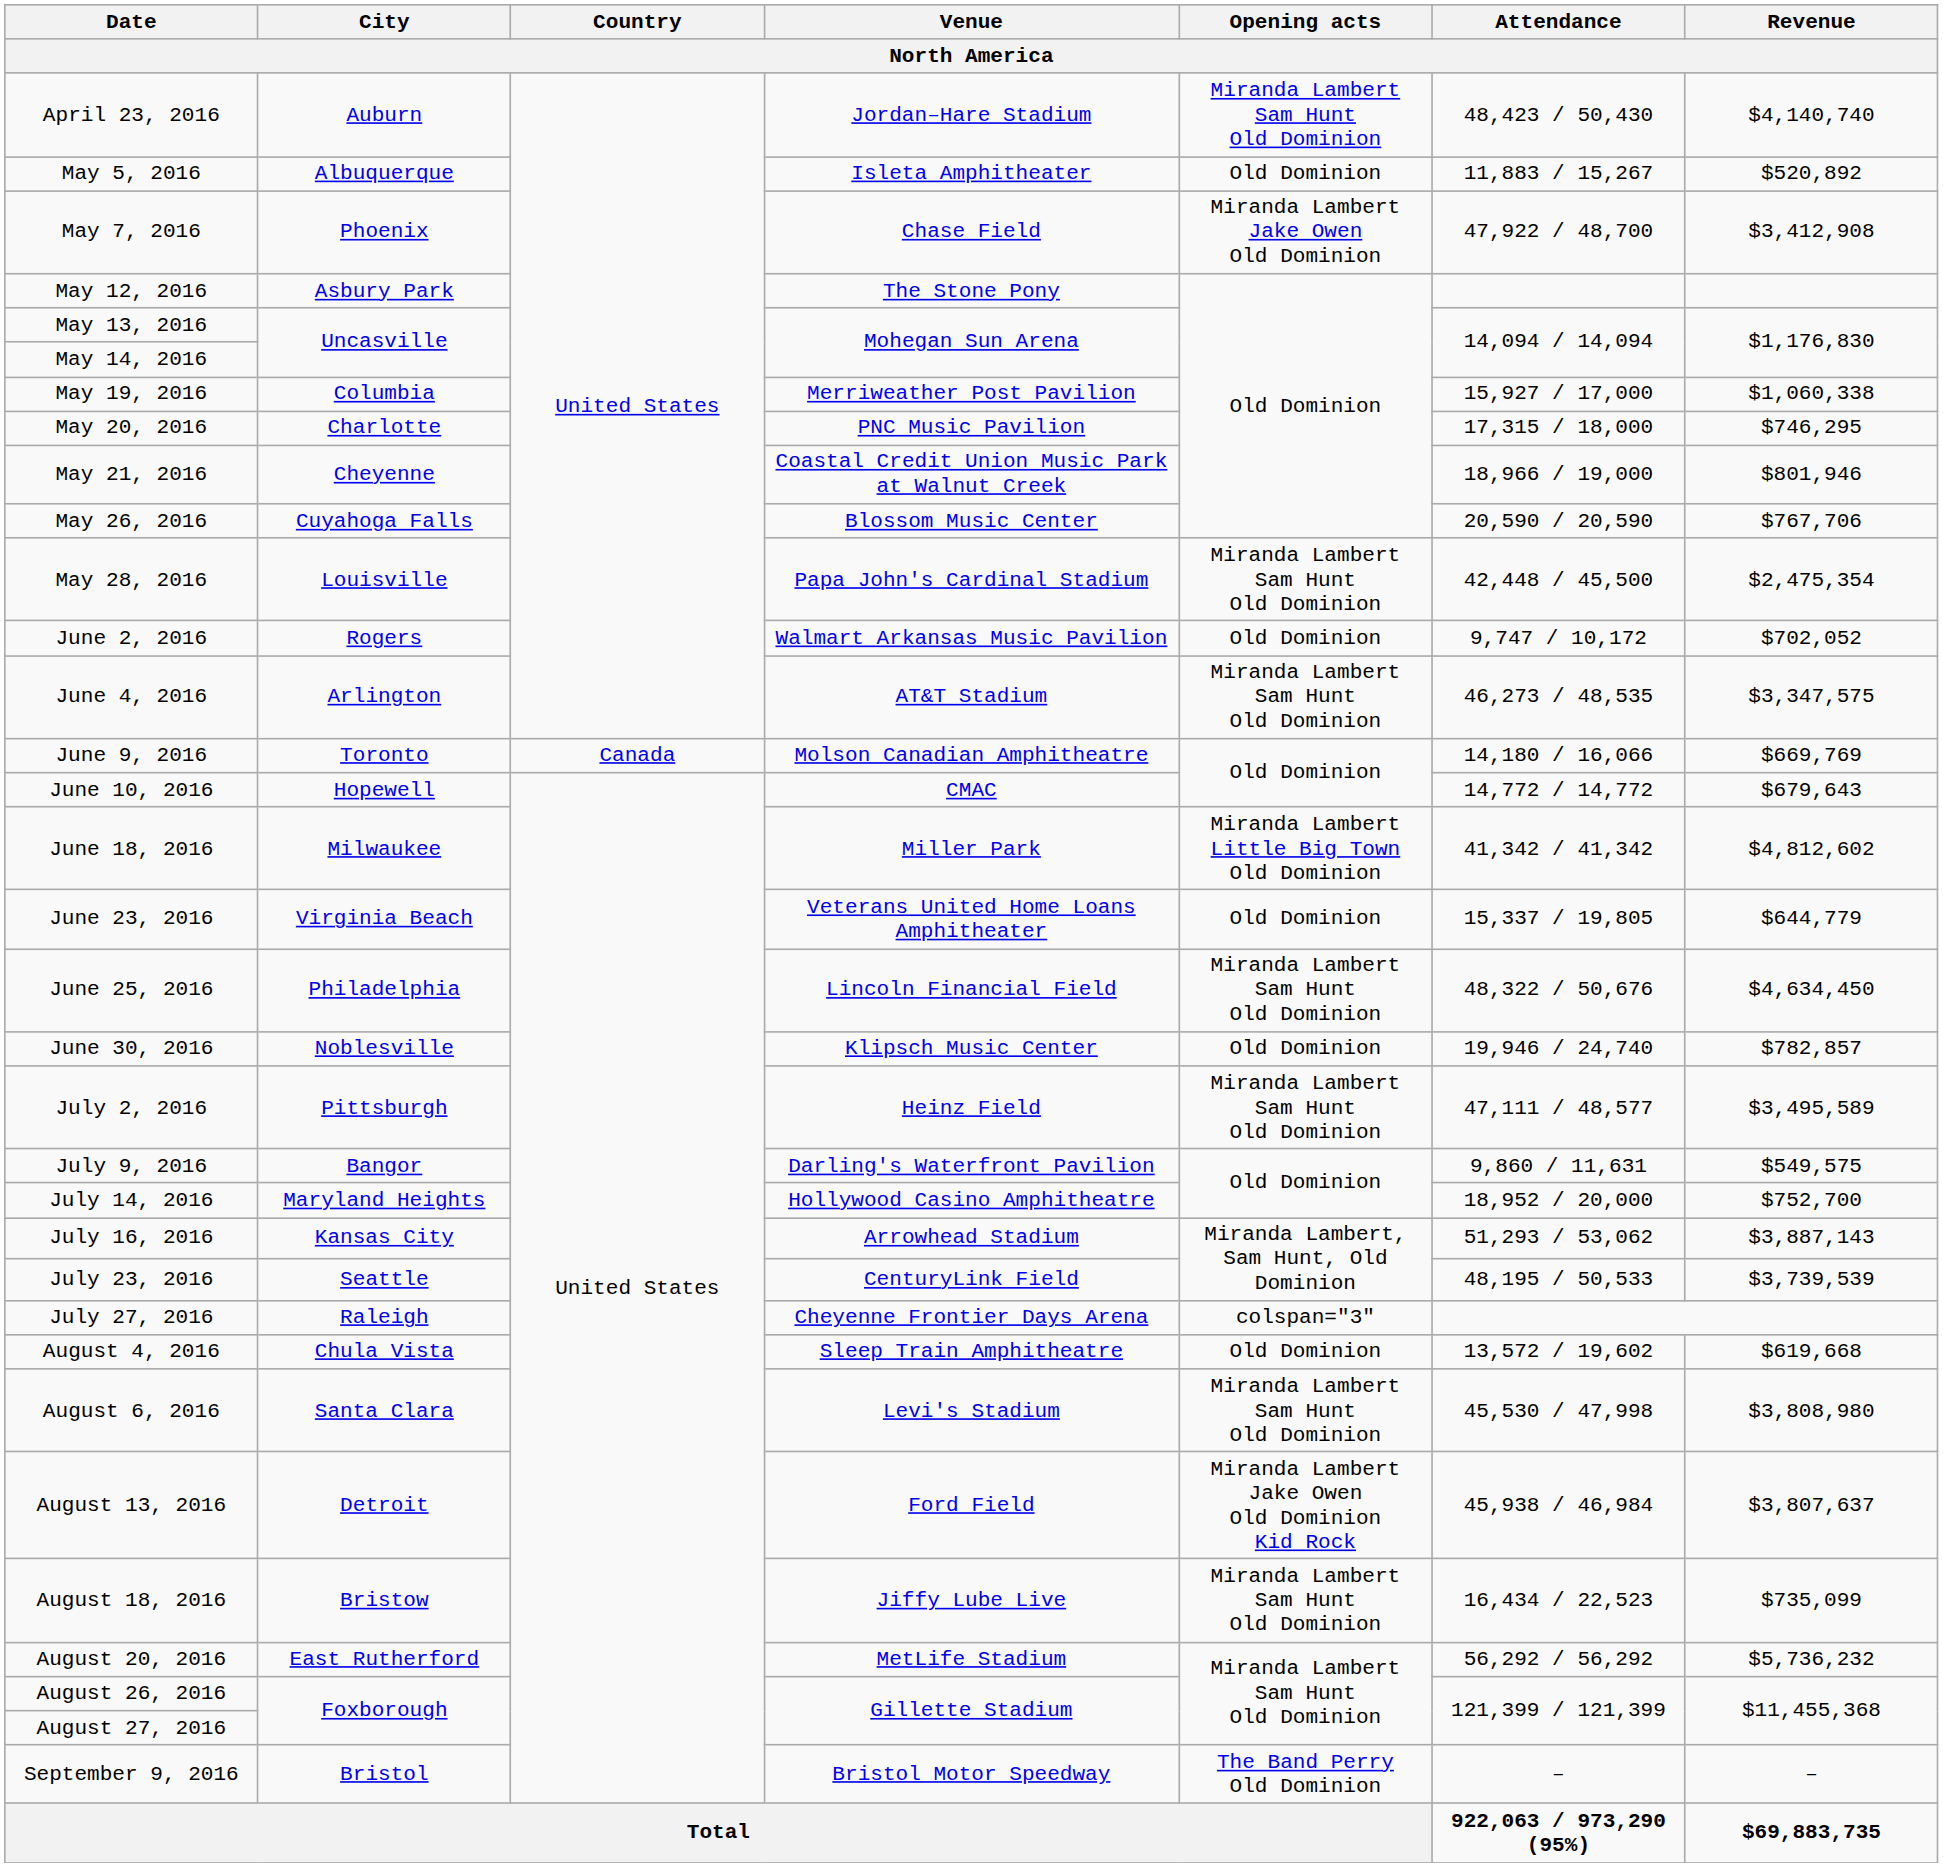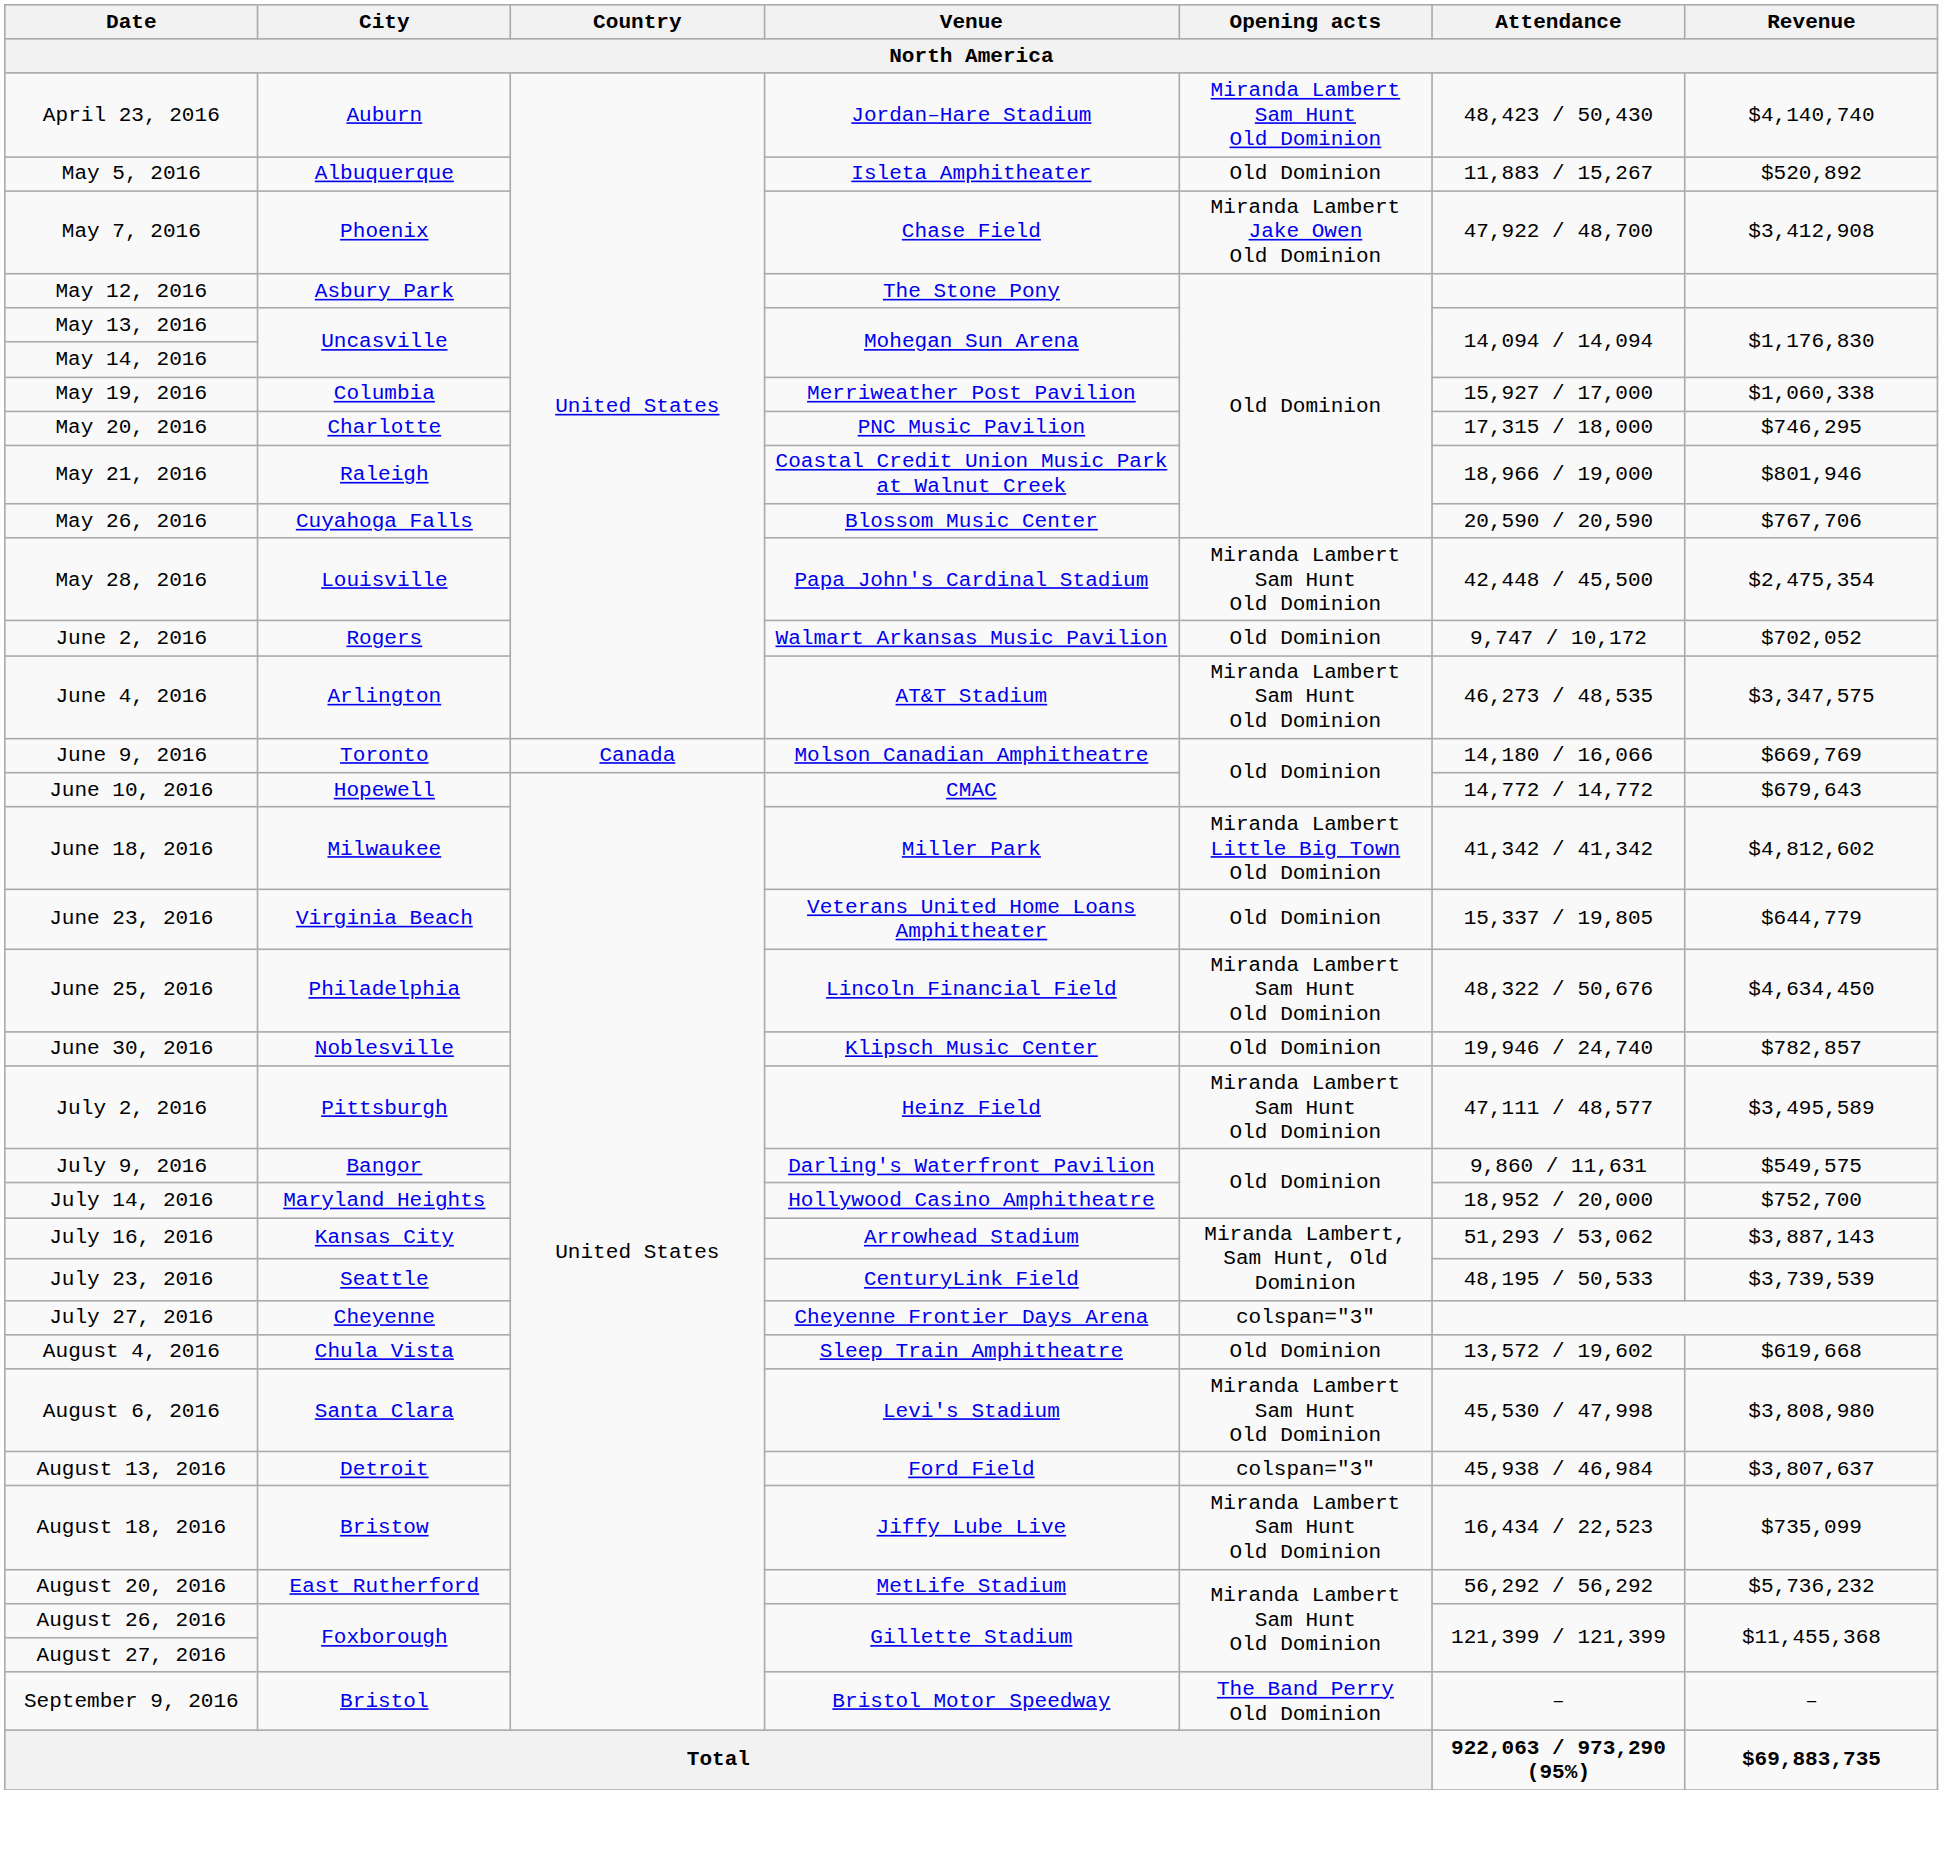(384, 475) Cheyenne -> (384, 475) Raleigh
(384, 1317) Raleigh -> (384, 1317) Cheyenne
(1305, 1505) Miranda Lambert Jake Owen Old Dominion Kid Rock -> (1305, 1469) colspan="3"
